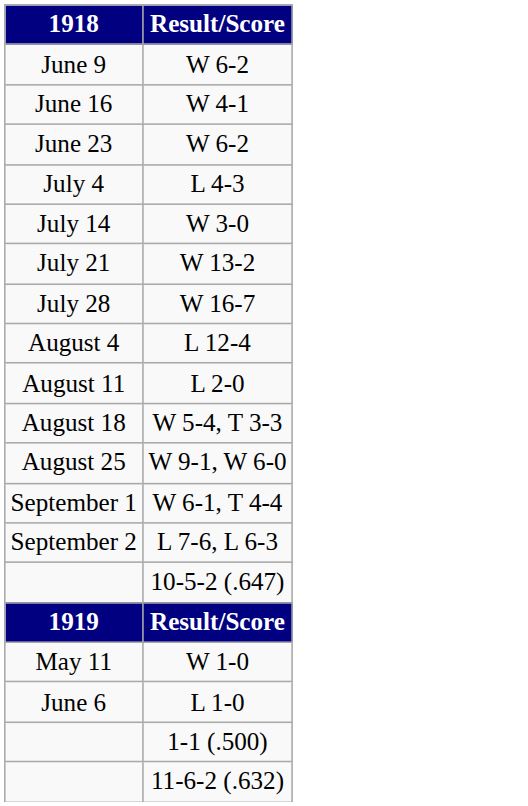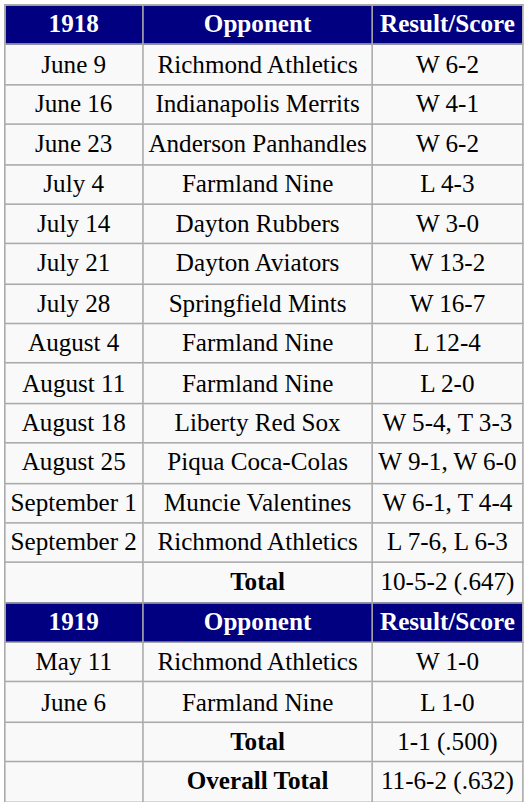+ column: (258, 24)
